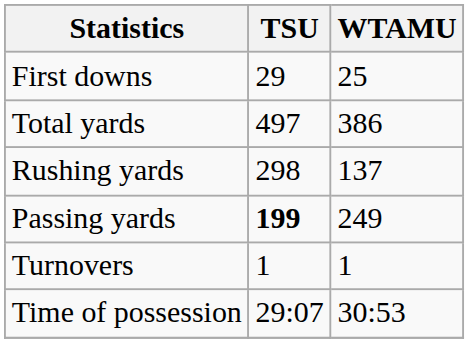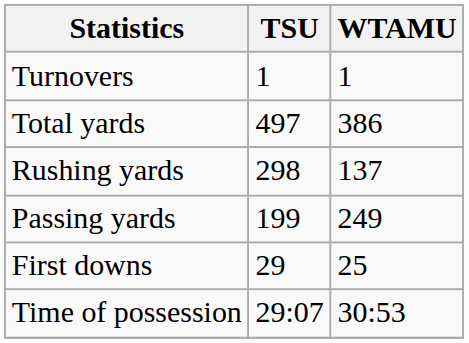rows swapped: (82, 75) <-> (73, 265)
(278, 218) bold -> (278, 218) normal
